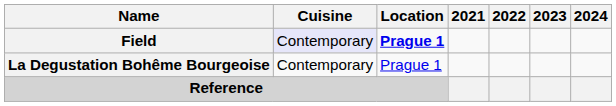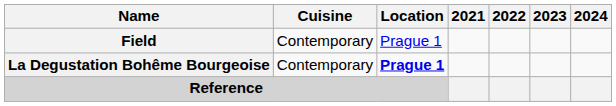(325, 40) lavender background -> (325, 40) no background
(412, 40) bold -> (411, 40) normal
(411, 64) normal -> (412, 64) bold
